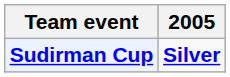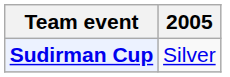(192, 55) bold -> (189, 55) normal
